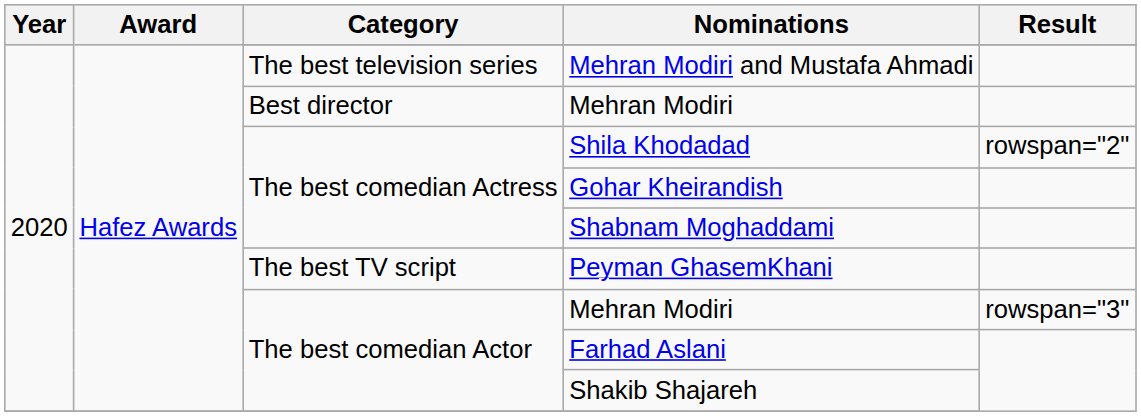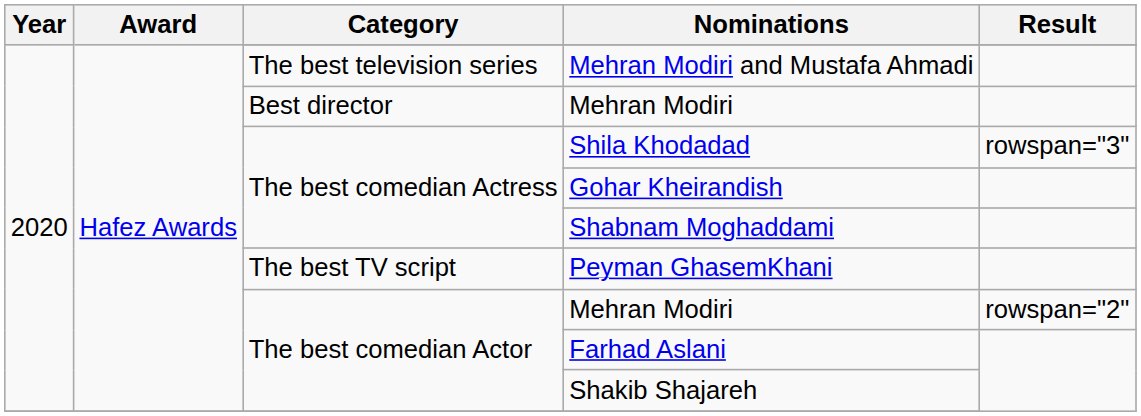(1057, 146) rowspan="2" -> (1057, 146) rowspan="3"
(1057, 308) rowspan="3" -> (1057, 308) rowspan="2"
